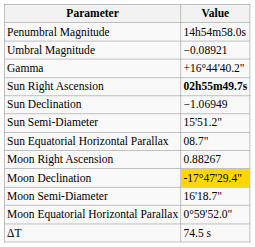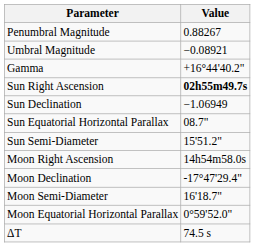(215, 31) 14h54m58.0s -> (202, 31) 0.88267
rows swapped: (53, 123) <-> (88, 141)
(202, 159) 0.88267 -> (215, 159) 14h54m58.0s
(213, 178) gold background -> (213, 178) no background
